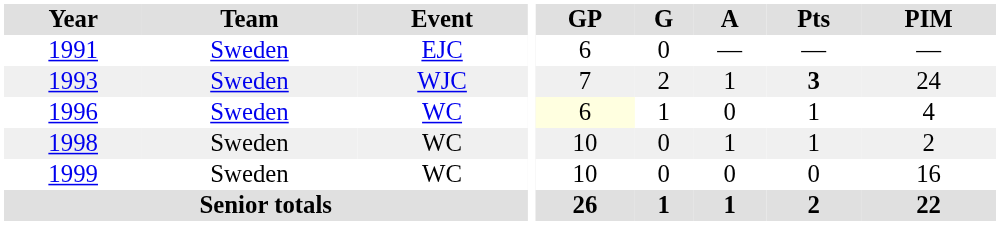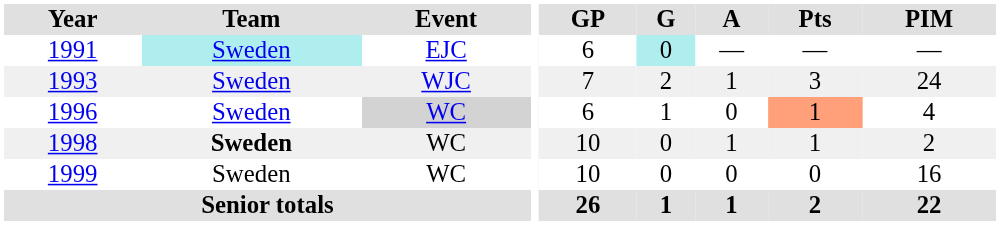(249, 50) no background -> (251, 50) paleturquoise background
(664, 50) no background -> (666, 50) paleturquoise background
(814, 81) bold -> (815, 81) normal
(442, 112) no background -> (446, 112) lightgrey background
(585, 112) lightyellow background -> (588, 112) no background
(814, 112) no background -> (815, 112) lightsalmon background
(249, 143) normal -> (251, 143) bold
